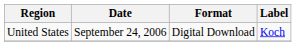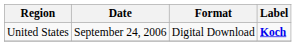(273, 31) normal -> (273, 31) bold
